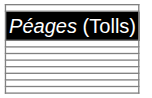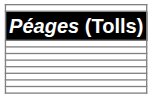(73, 26) normal -> (76, 26) bold
